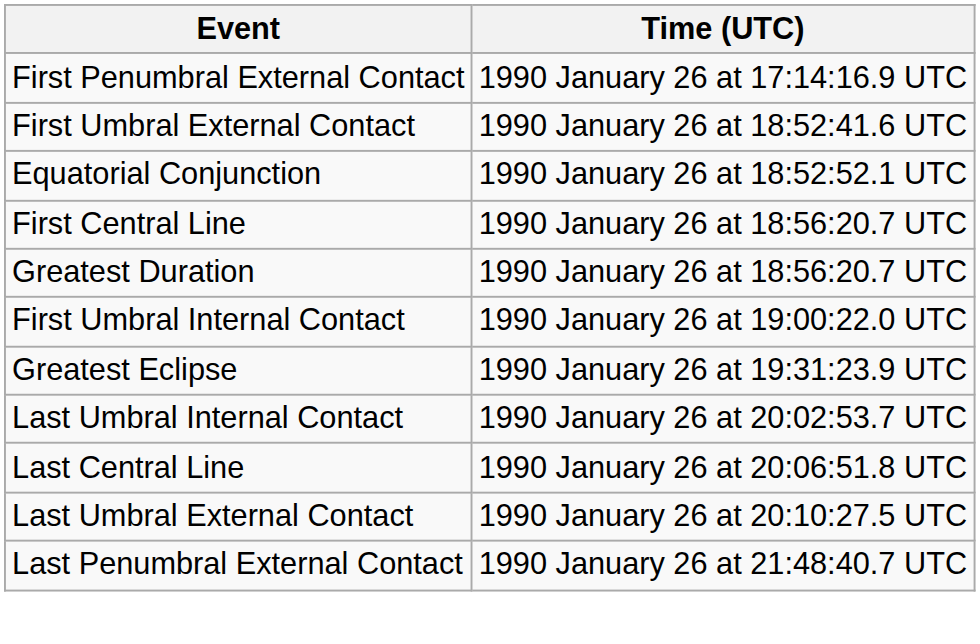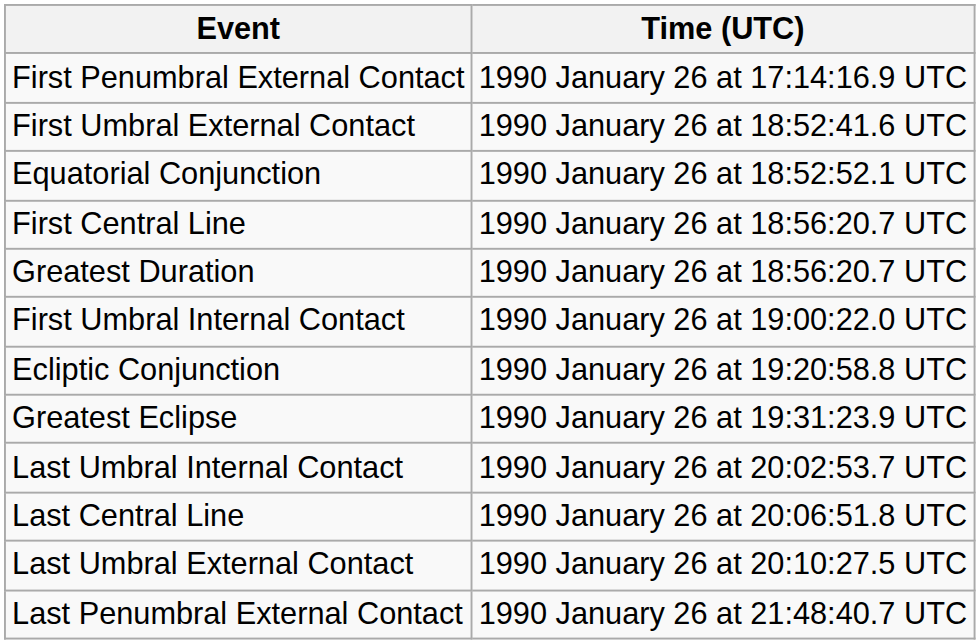+ row: (146, 369)
